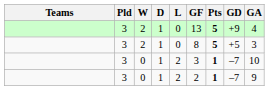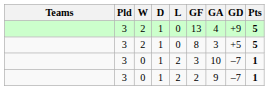columns swapped: (254, 12) <-> (215, 12)
